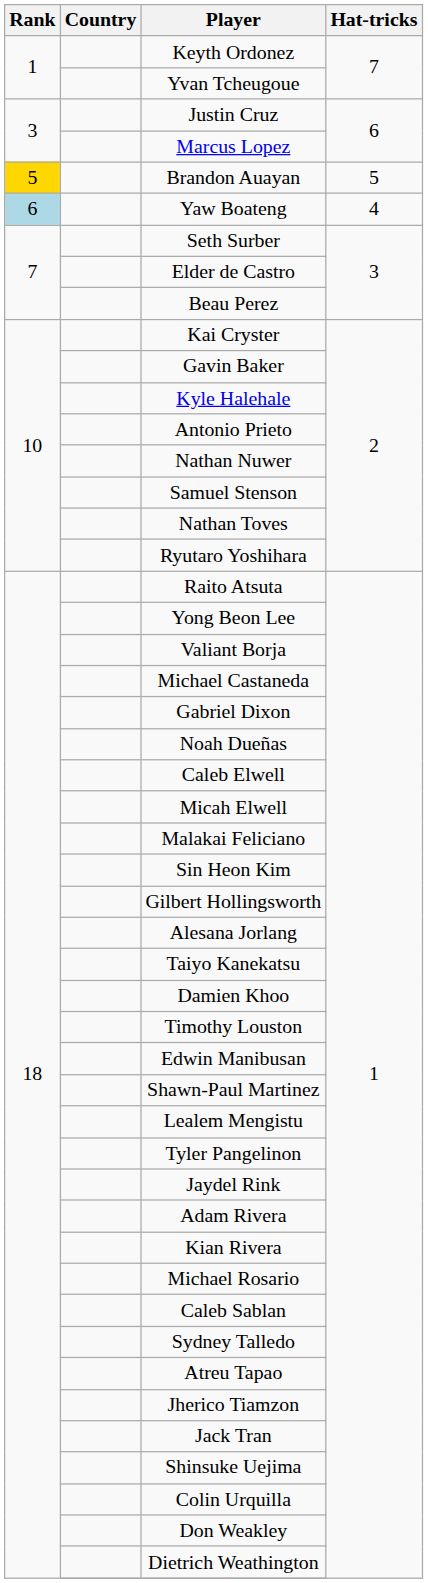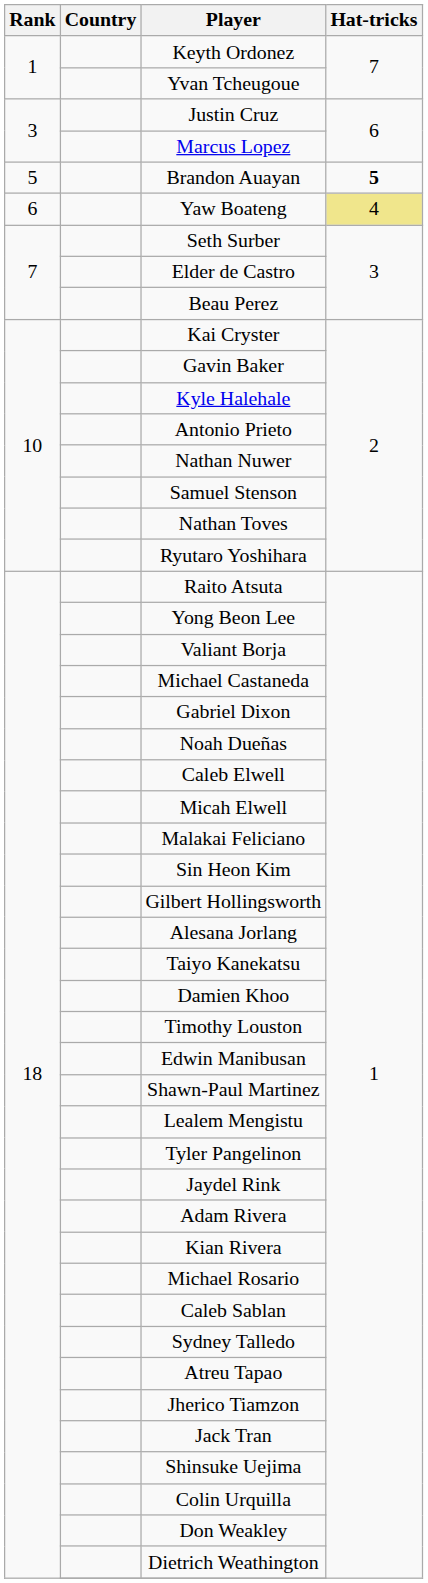(32, 177) gold background -> (32, 177) no background
(374, 177) normal -> (374, 177) bold
(32, 209) lightblue background -> (32, 209) no background
(374, 209) no background -> (374, 209) khaki background
